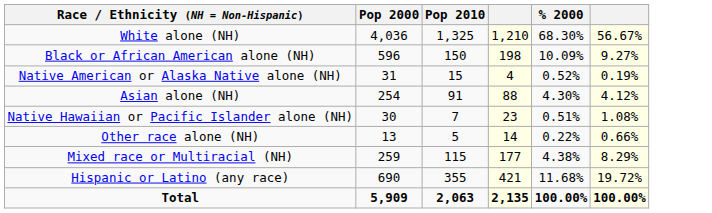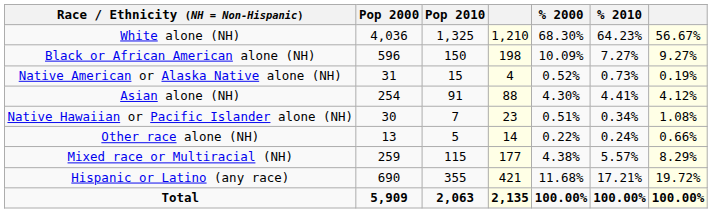+ column: (620, 15)
